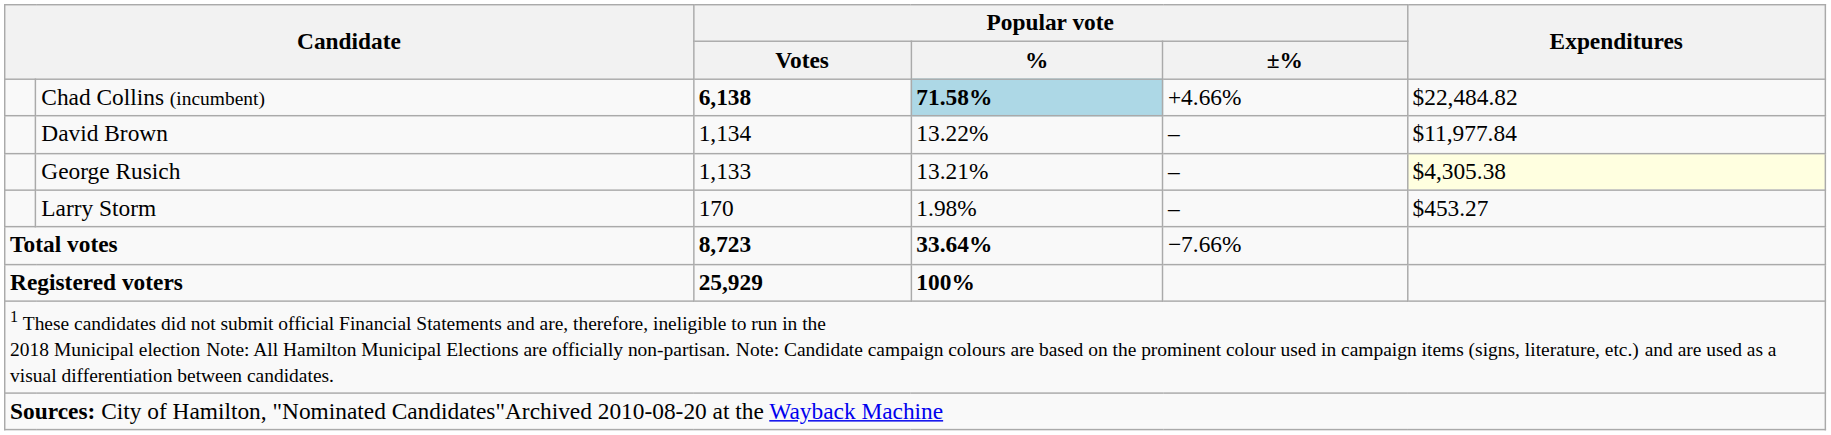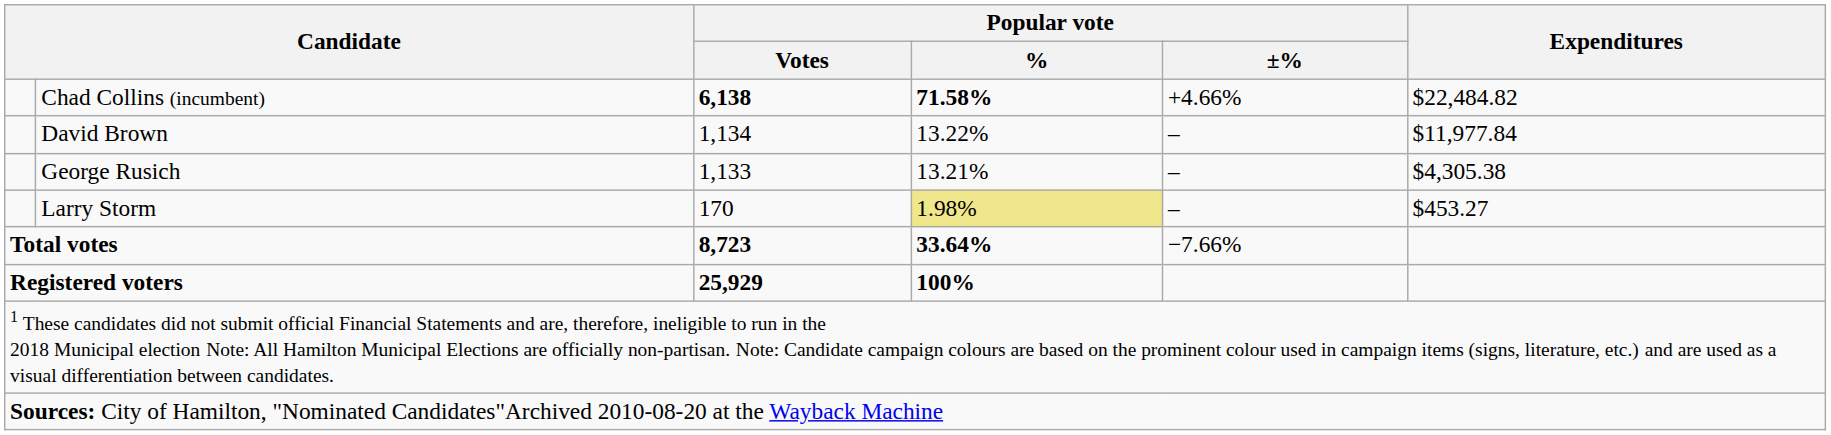(954, 97) lightblue background -> (954, 97) no background
(1459, 171) lightyellow background -> (1459, 171) no background
(947, 208) no background -> (947, 208) khaki background
